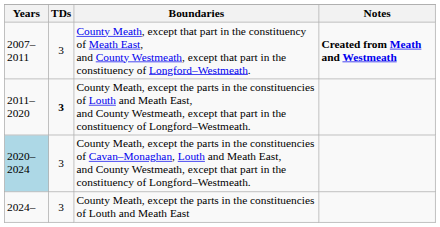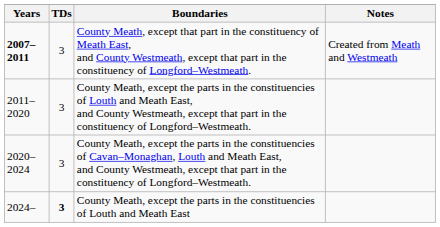(21, 50) normal -> (21, 50) bold
(371, 50) bold -> (374, 50) normal
(61, 107) bold -> (62, 107) normal
(21, 163) lightblue background -> (21, 163) no background
(61, 206) normal -> (62, 206) bold
